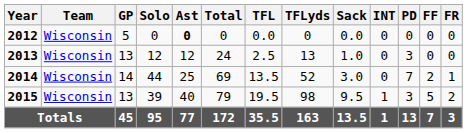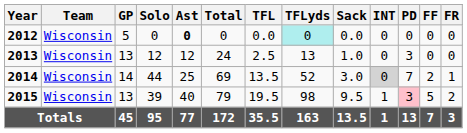(308, 35) no background -> (308, 35) paleturquoise background
(384, 76) no background -> (384, 76) lightgrey background
(409, 97) no background -> (409, 97) pink background
